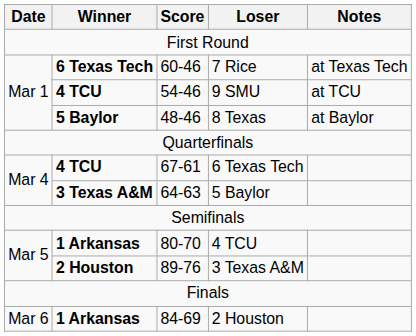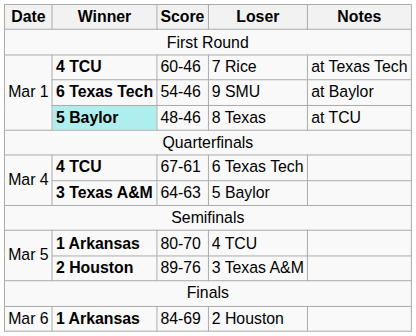(105, 67) 6 Texas Tech -> (79, 67) 4 TCU
(79, 92) 4 TCU -> (105, 92) 6 Texas Tech
(336, 92) at TCU -> (342, 92) at Baylor
(87, 117) no background -> (87, 117) paleturquoise background
(342, 117) at Baylor -> (336, 117) at TCU
